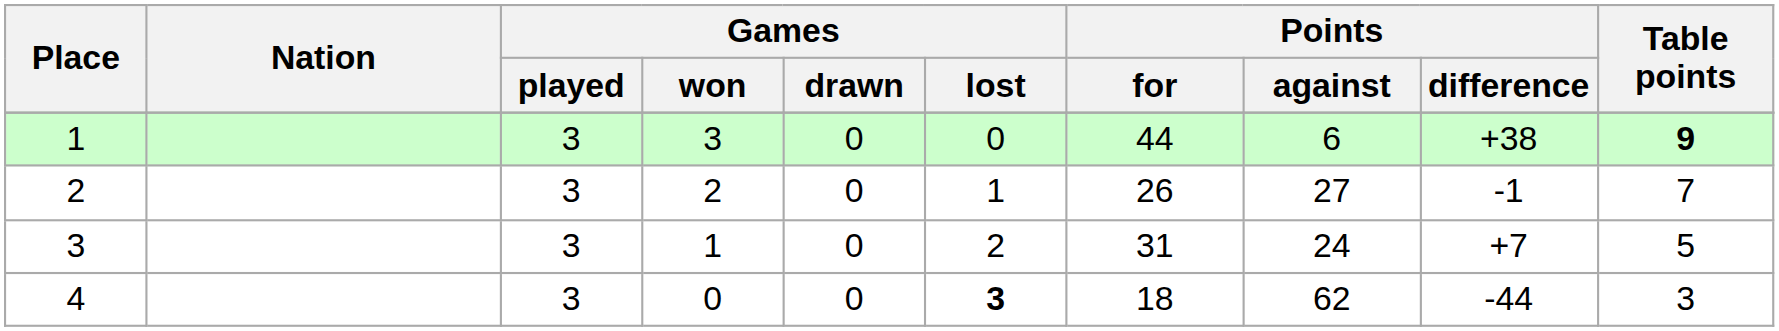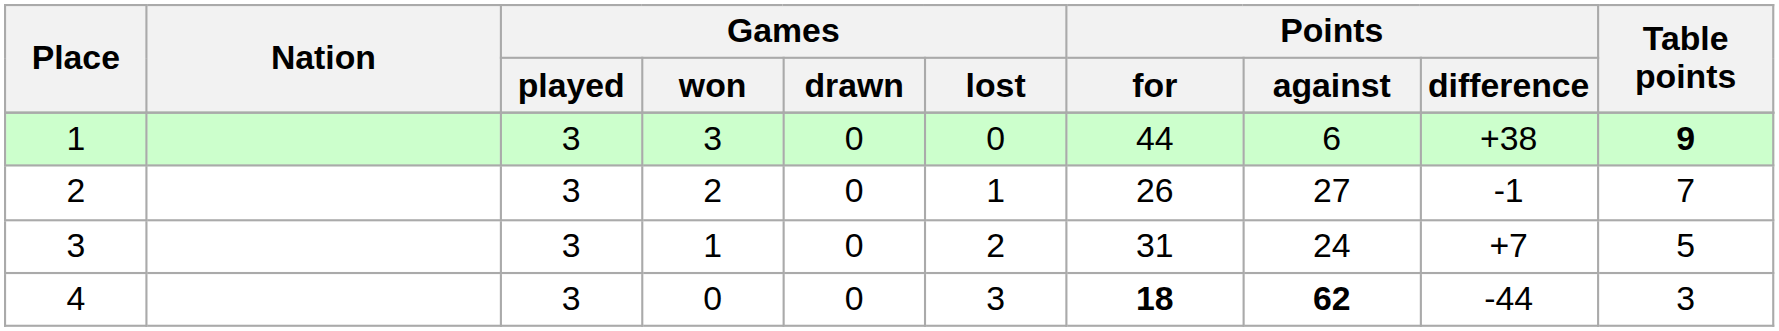(996, 298) bold -> (996, 298) normal
(1155, 298) normal -> (1155, 298) bold
(1332, 298) normal -> (1332, 298) bold
